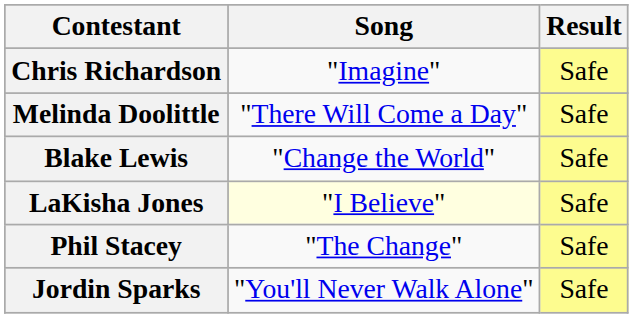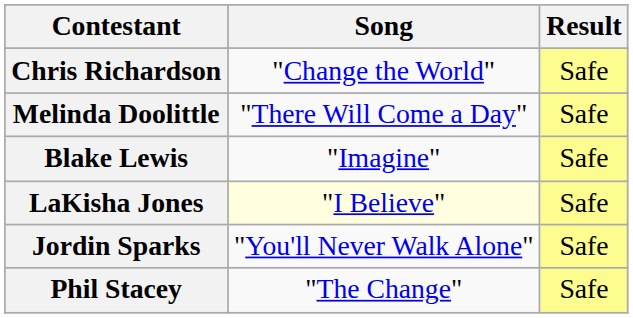(384, 70) "Imagine" -> (384, 70) "Change the World"
(384, 158) "Change the World" -> (384, 158) "Imagine"
rows swapped: (116, 245) <-> (116, 289)
